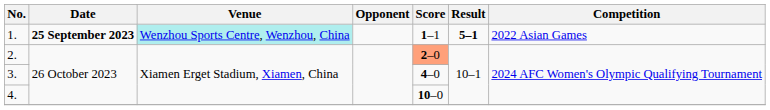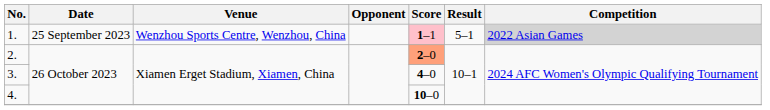(83, 34) bold -> (81, 34) normal
(245, 34) paleturquoise background -> (241, 34) no background
(430, 34) no background -> (426, 34) pink background
(468, 34) bold -> (464, 34) normal
(539, 34) no background -> (535, 34) lightgrey background
